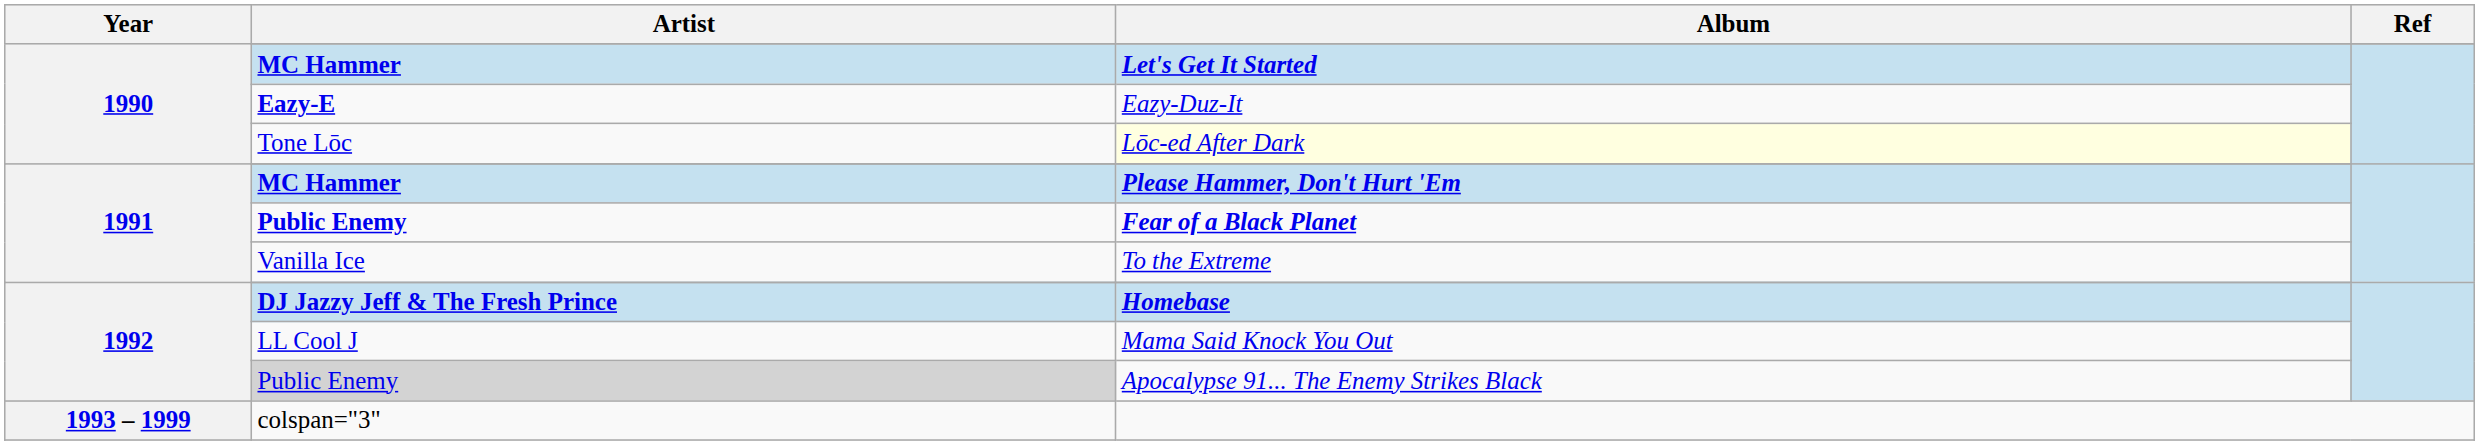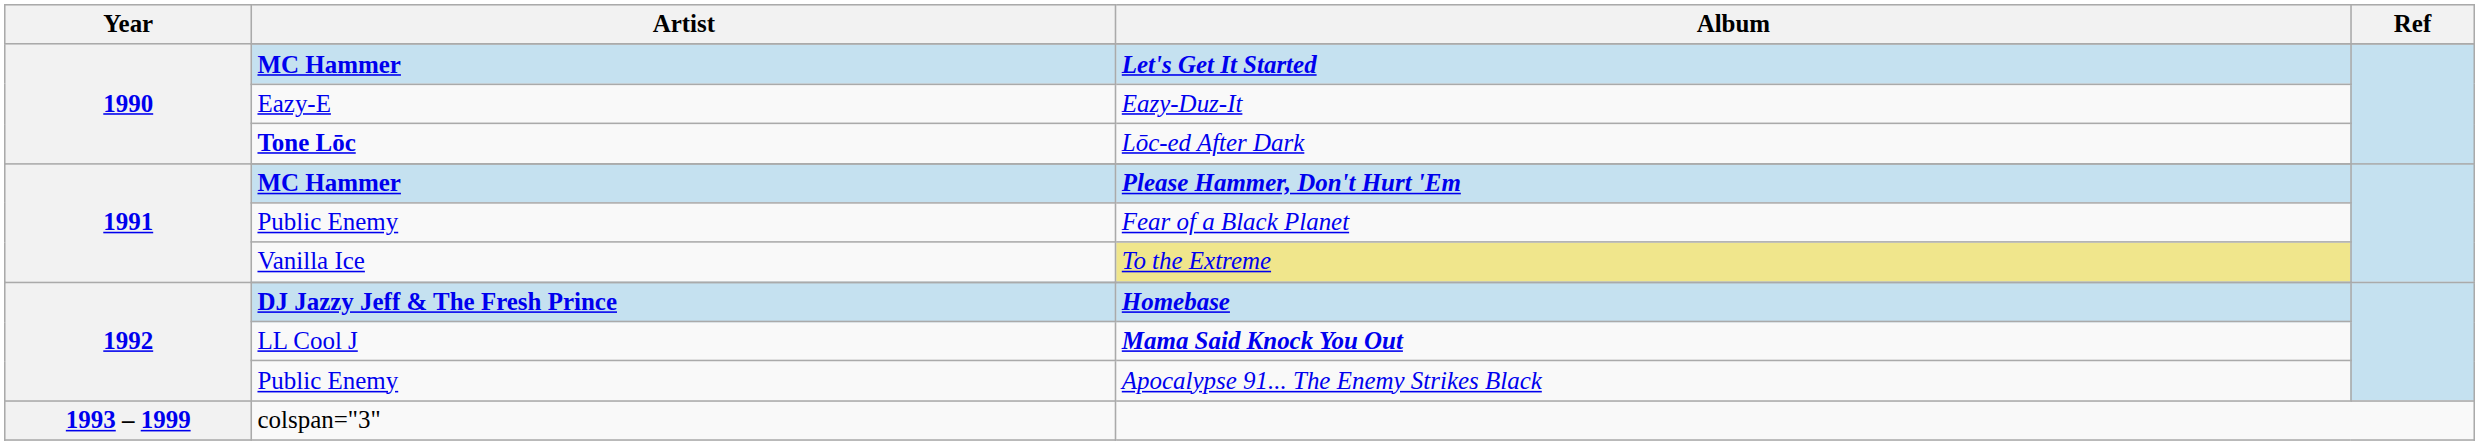(296, 103) bold -> (294, 103) normal
(305, 143) normal -> (307, 143) bold
(1213, 143) lightyellow background -> (1213, 143) no background
(332, 222) bold -> (328, 222) normal
(1239, 222) bold -> (1235, 222) normal
(1196, 261) no background -> (1196, 261) khaki background
(1257, 340) normal -> (1262, 340) bold
(328, 380) lightgrey background -> (328, 380) no background
